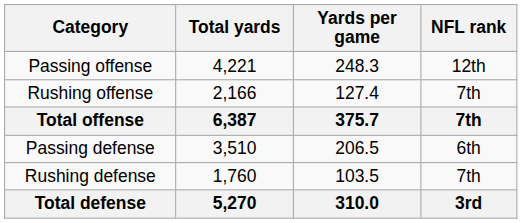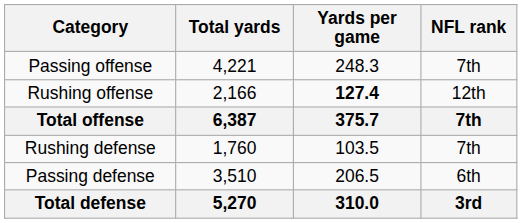(469, 65) 12th -> (469, 65) 7th
(357, 93) normal -> (357, 93) bold
(469, 93) 7th -> (469, 93) 12th
rows swapped: (90, 148) <-> (90, 176)
